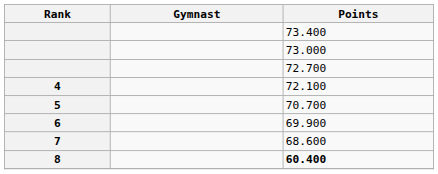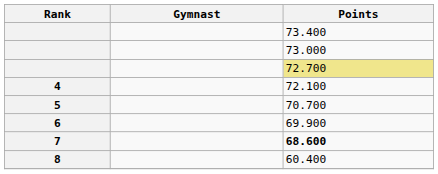(306, 68) no background -> (306, 68) khaki background
(306, 141) normal -> (306, 141) bold
(306, 159) bold -> (306, 159) normal
